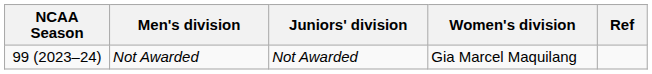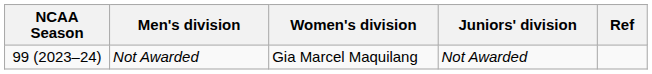columns swapped: (512, 25) <-> (348, 25)
